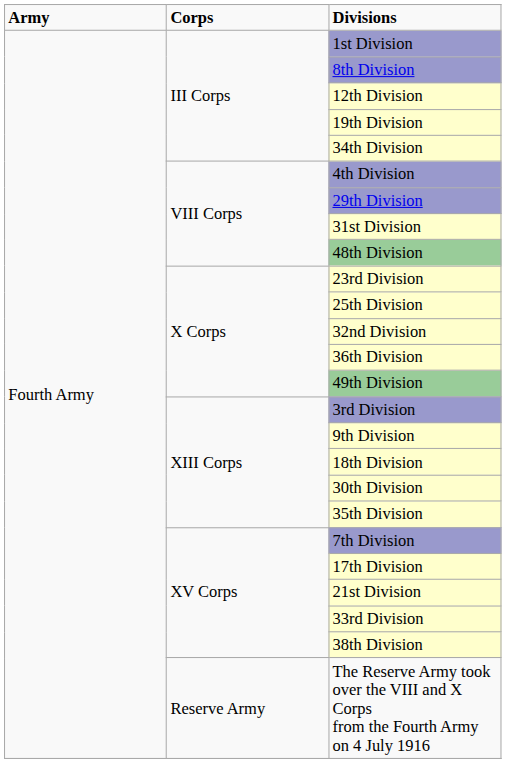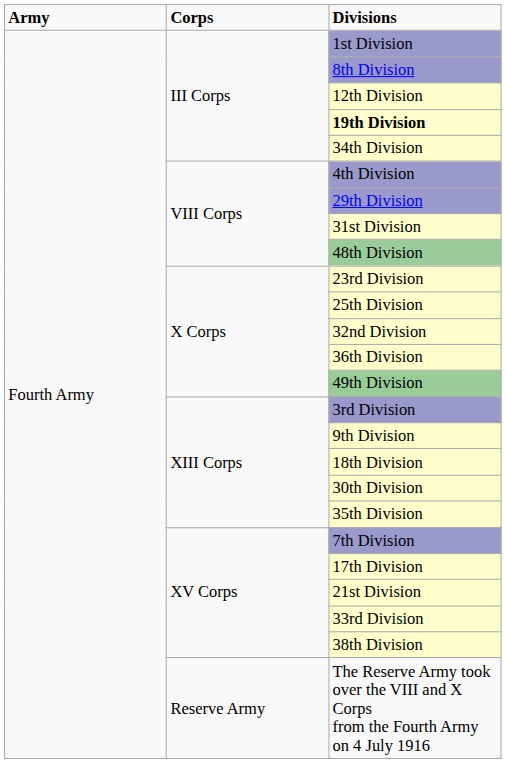(378, 122) normal -> (379, 122) bold
